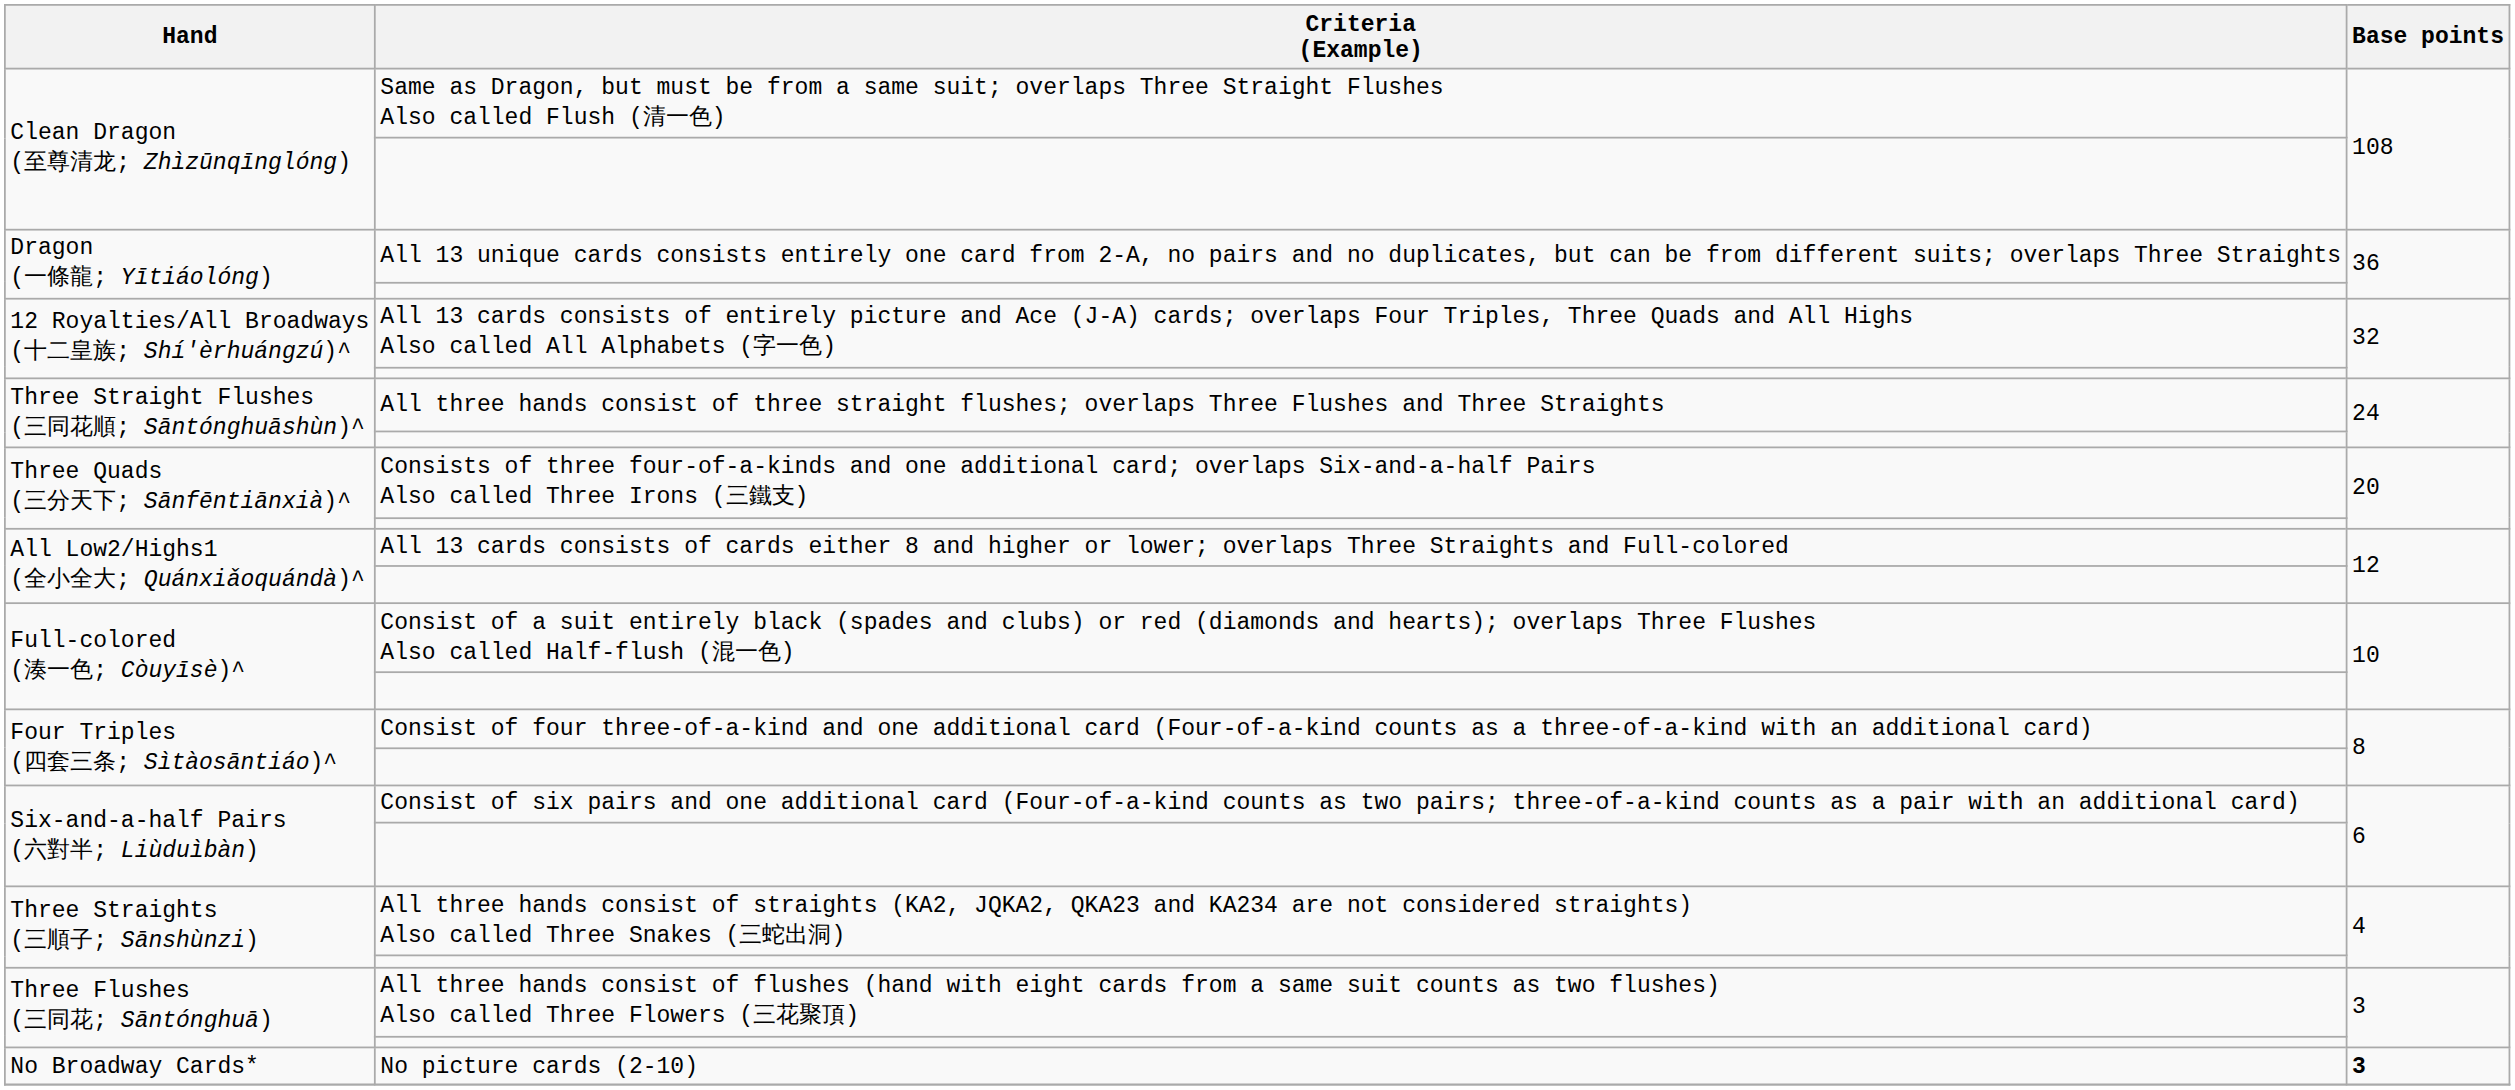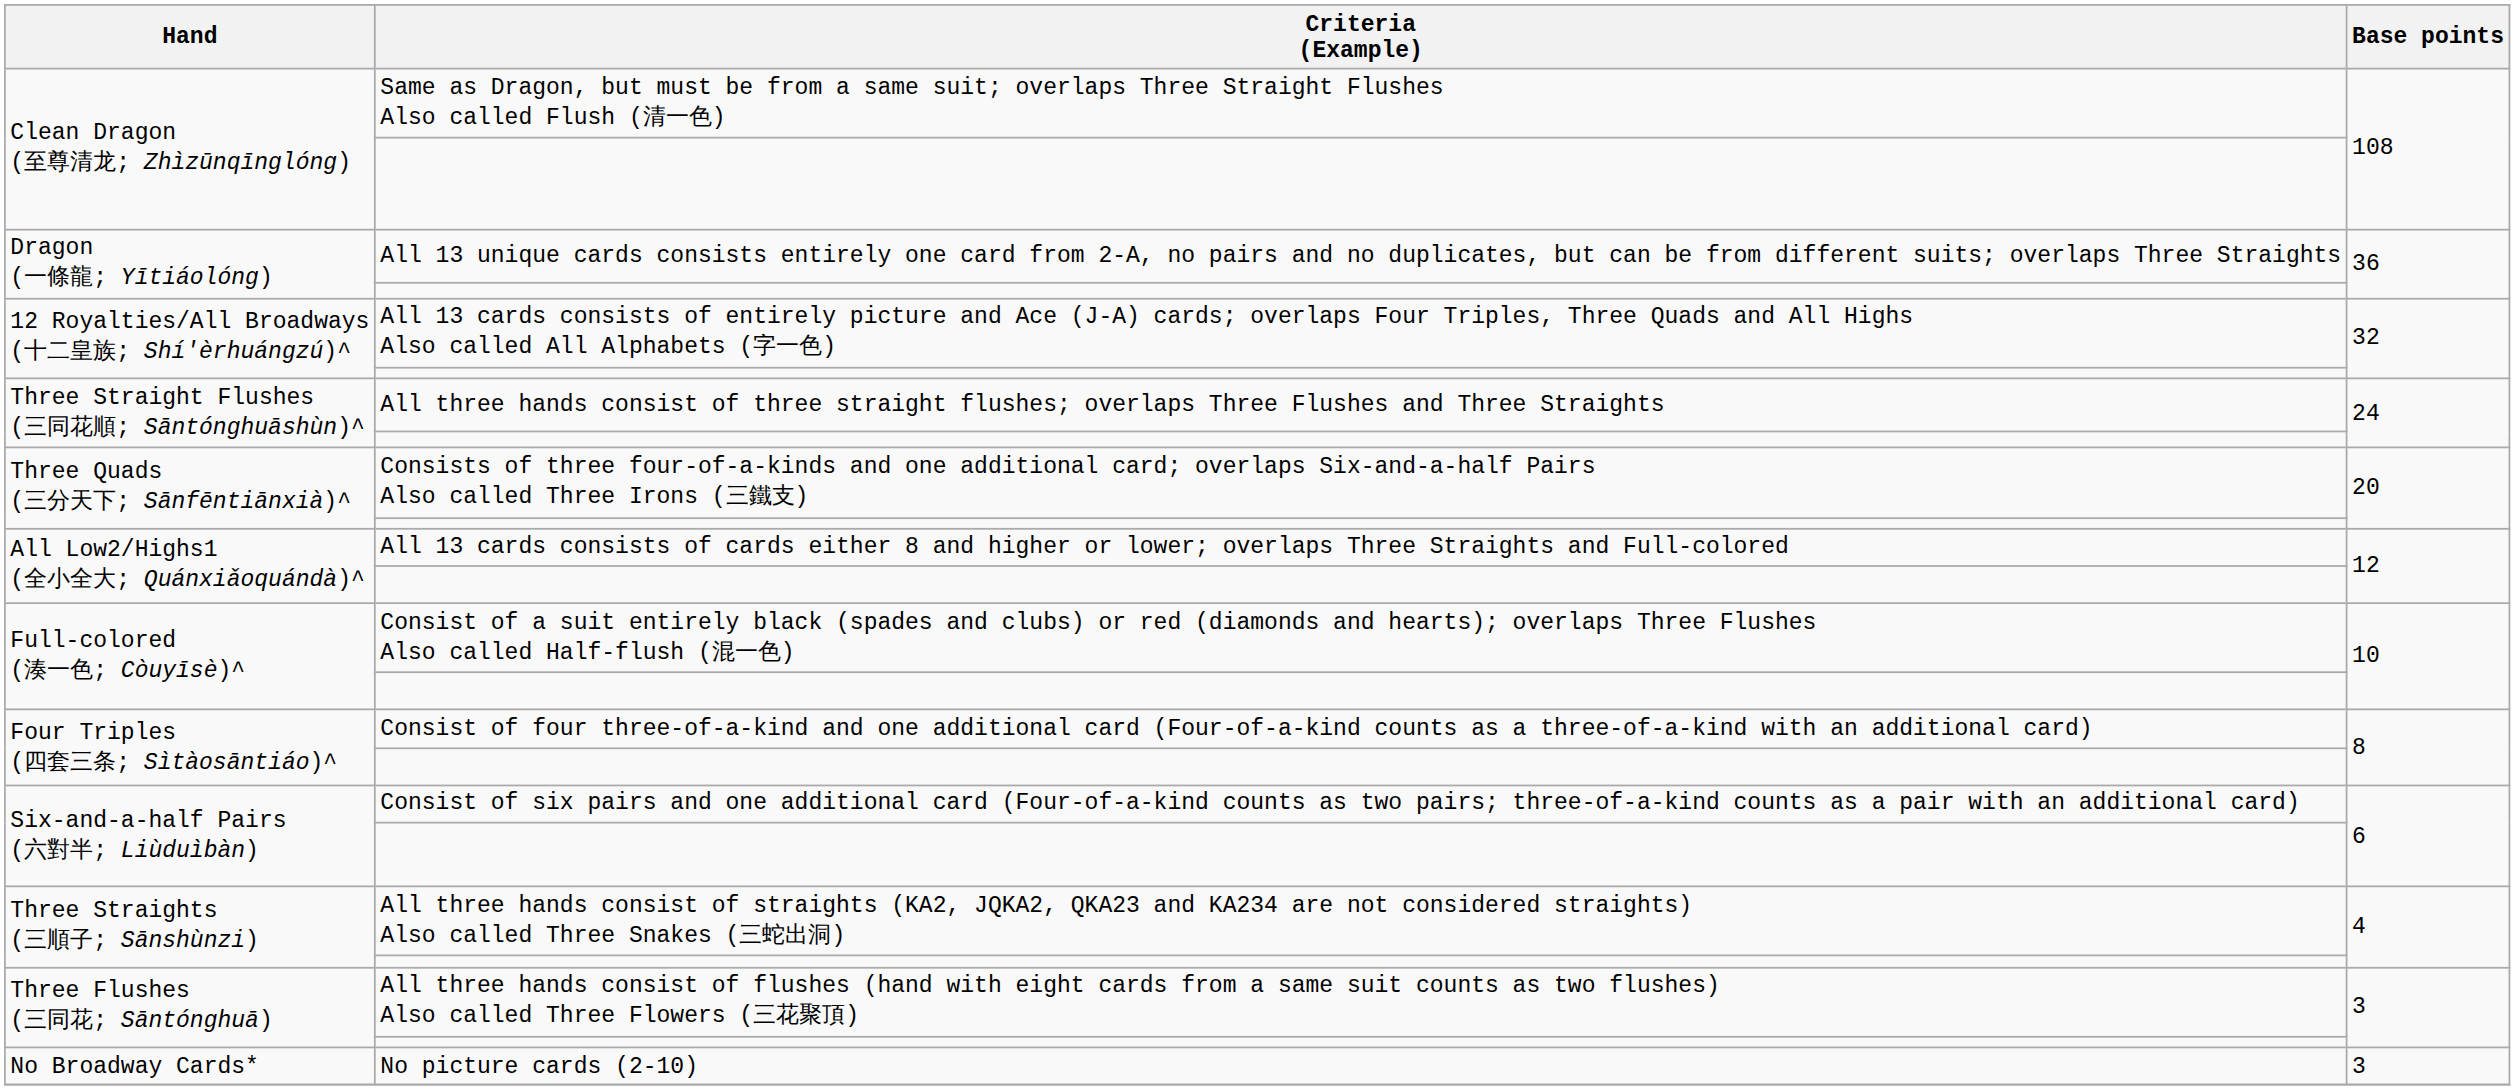(2359, 1066) bold -> (2359, 1066) normal
